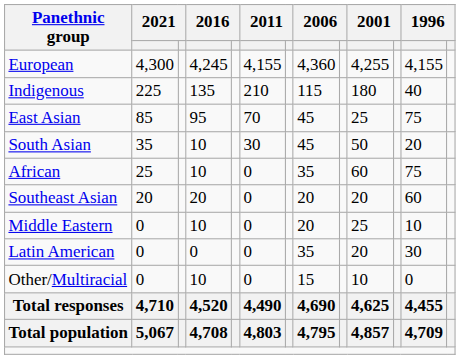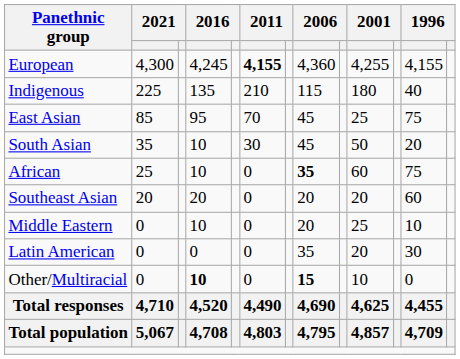(262, 63) normal -> (262, 63) bold
(306, 171) normal -> (306, 171) bold
(198, 279) normal -> (198, 279) bold
(306, 279) normal -> (306, 279) bold
